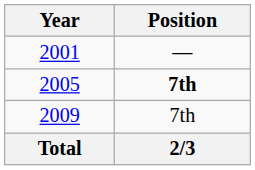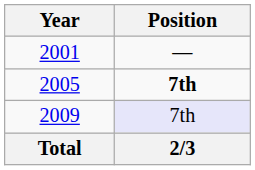(182, 116) no background -> (182, 116) lavender background
